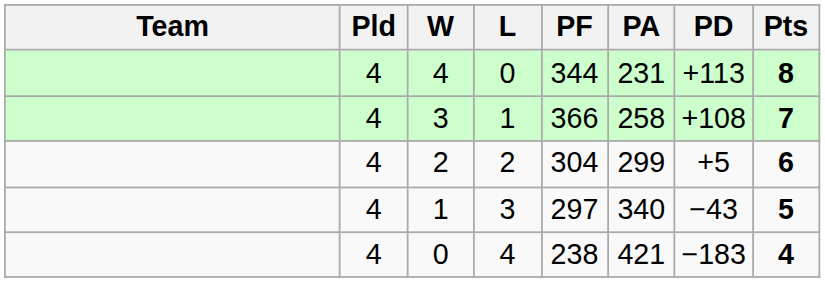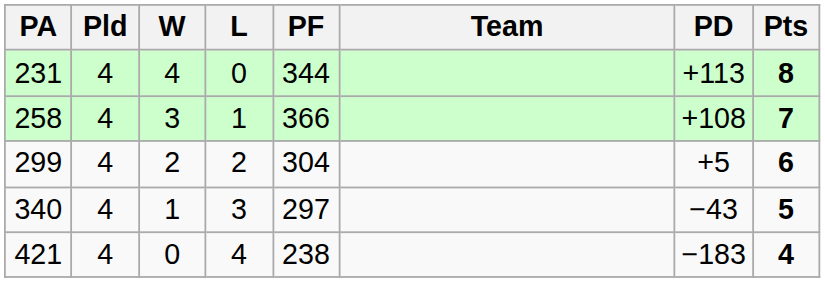columns swapped: (173, 27) <-> (641, 27)
